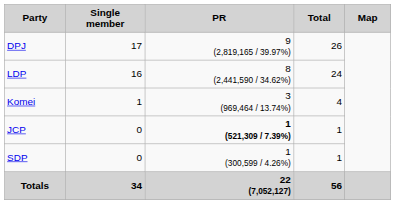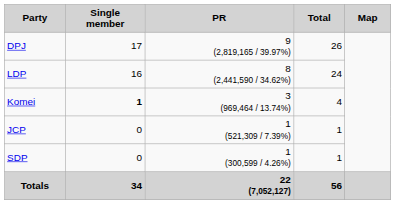(139, 102) normal -> (139, 102) bold
(258, 130) bold -> (258, 130) normal
